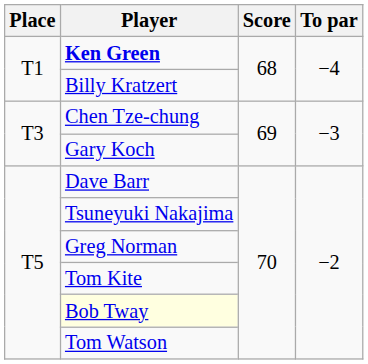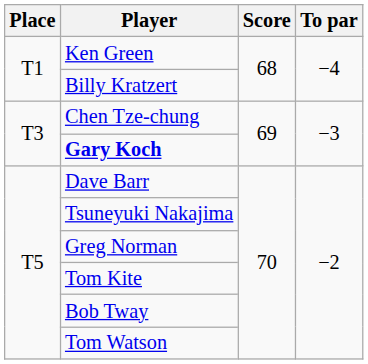(112, 52) bold -> (109, 52) normal
(110, 149) normal -> (113, 149) bold
(107, 310) lightyellow background -> (107, 310) no background
